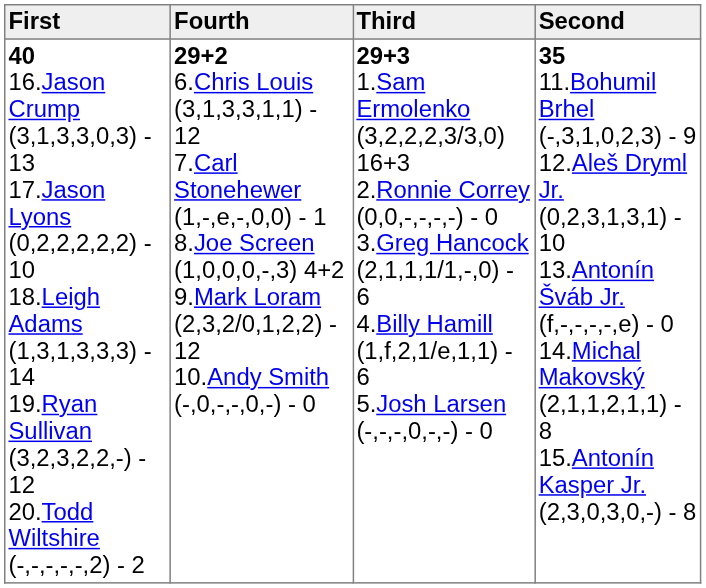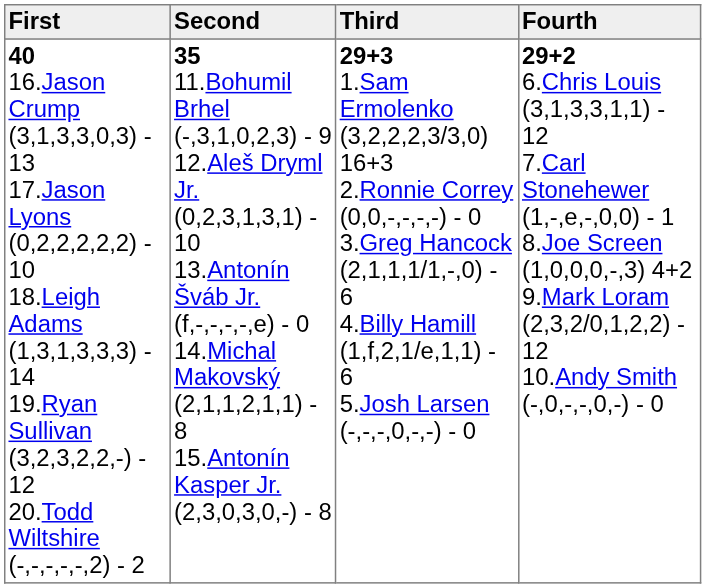columns swapped: (582, 21) <-> (212, 21)
